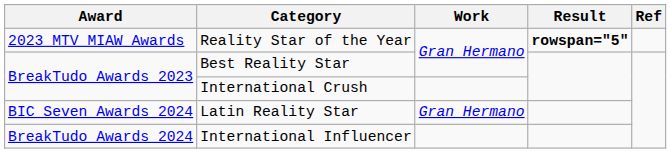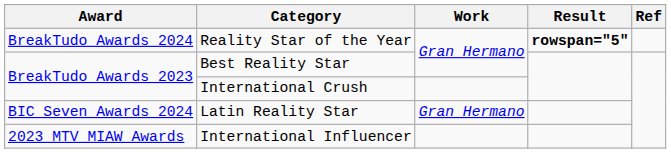(96, 40) 2023 MTV MIAW Awards -> (101, 40) BreakTudo Awards 2024
(101, 136) BreakTudo Awards 2024 -> (96, 136) 2023 MTV MIAW Awards
